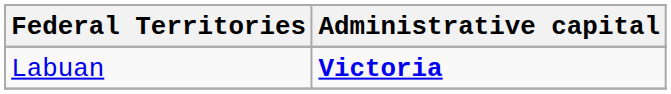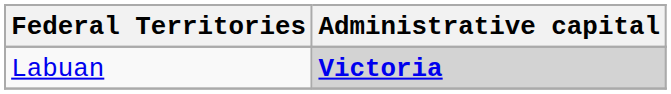(381, 68) no background -> (381, 68) lightgrey background
